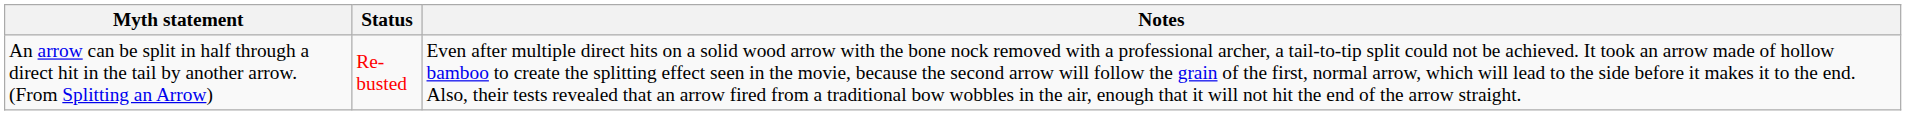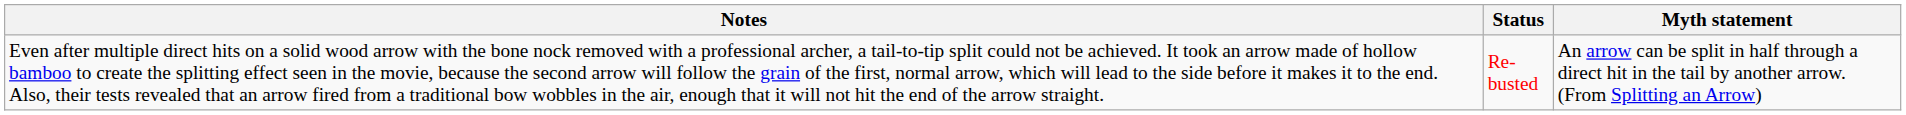columns swapped: (178, 19) <-> (1161, 19)
